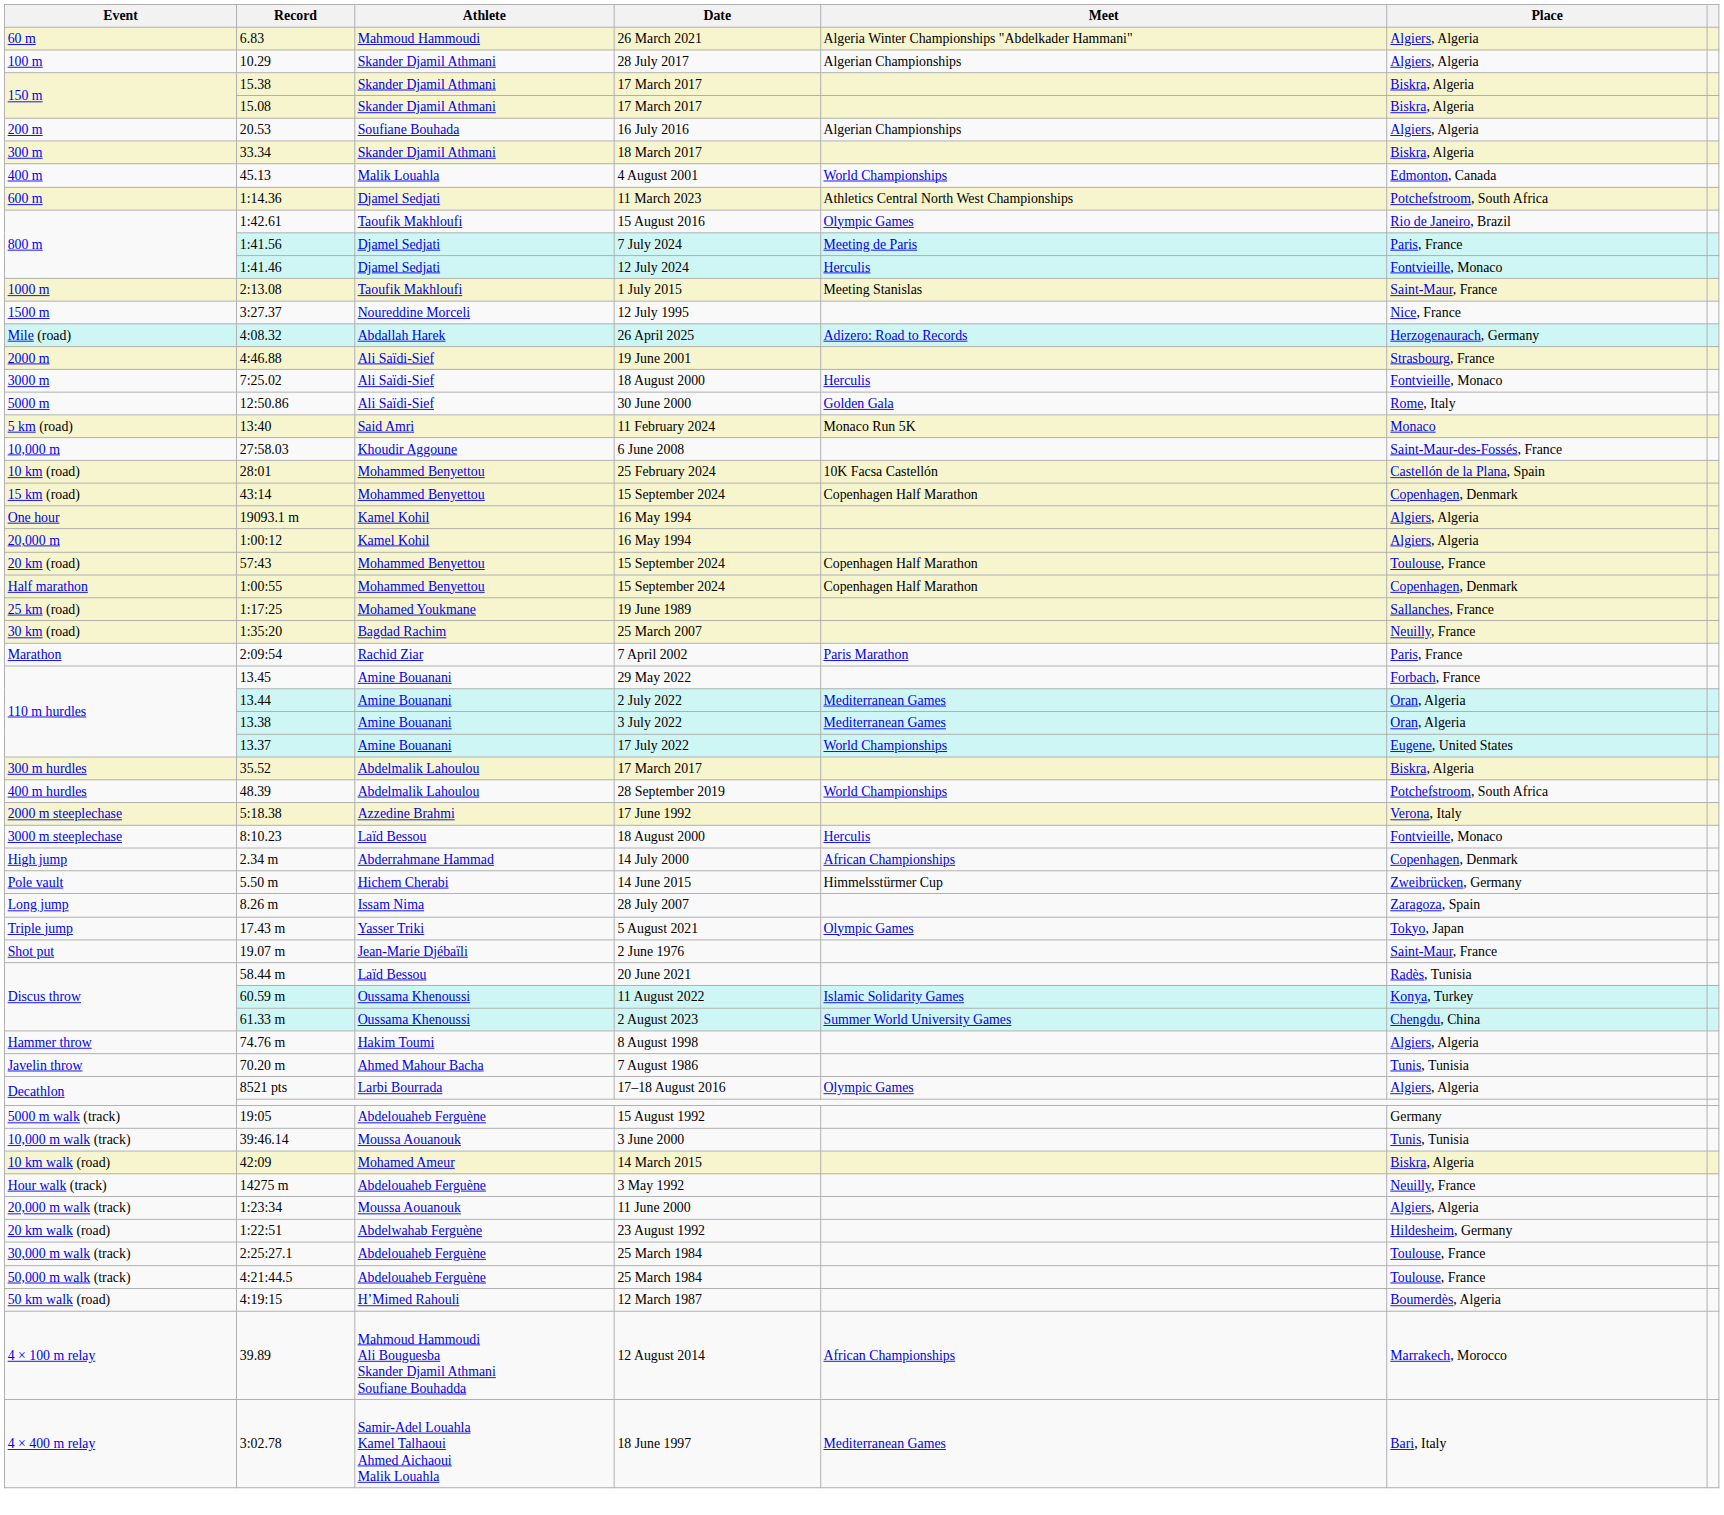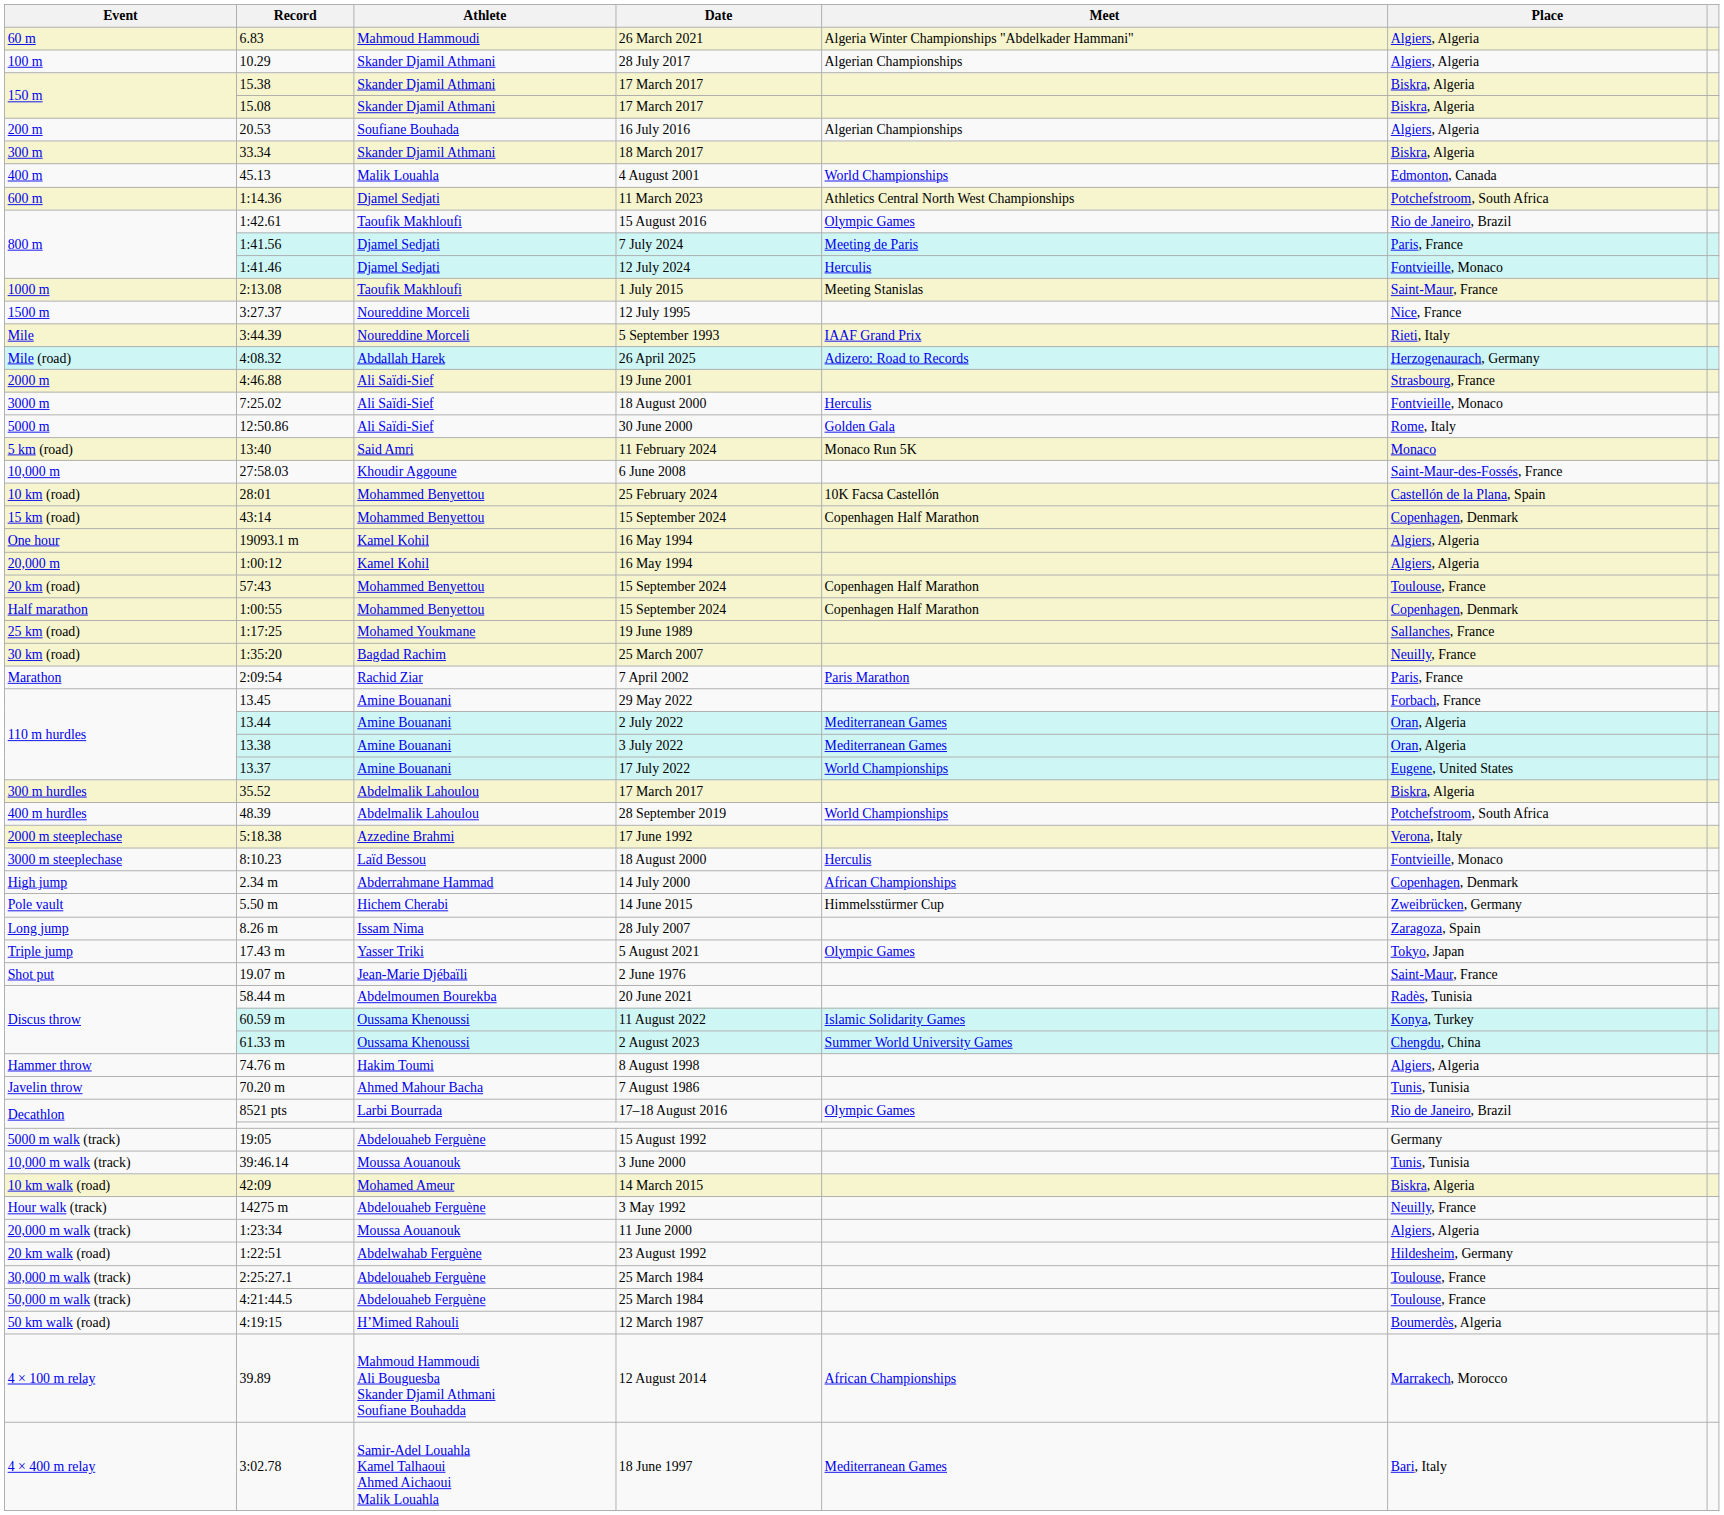+ row: (261, 335)
(392, 973) Laïd Bessou -> (427, 996) Abdelmoumen Bourekba
(1434, 1088) Algiers, Algeria -> (1451, 1110) Rio de Janeiro, Brazil
